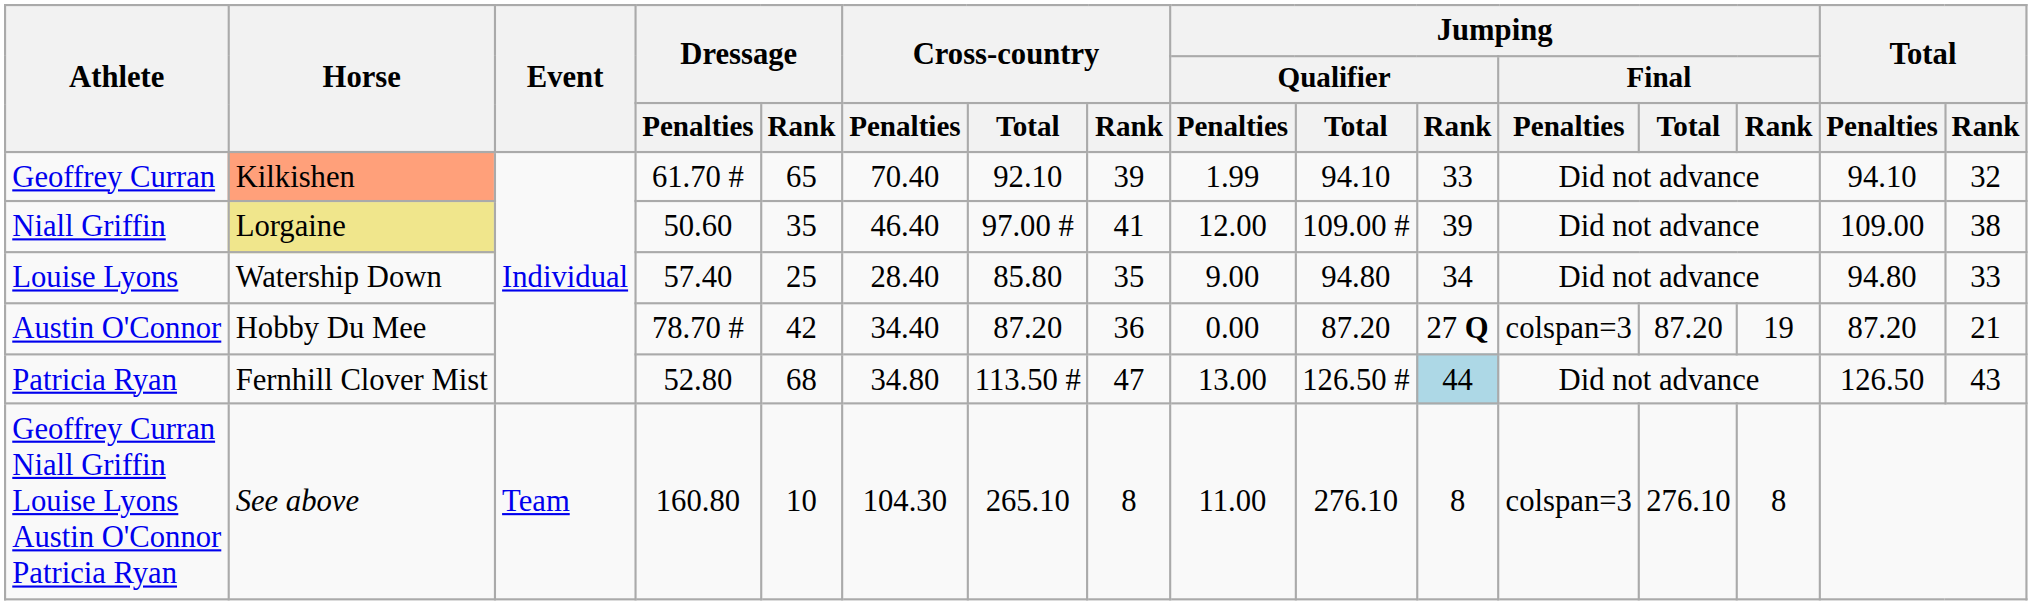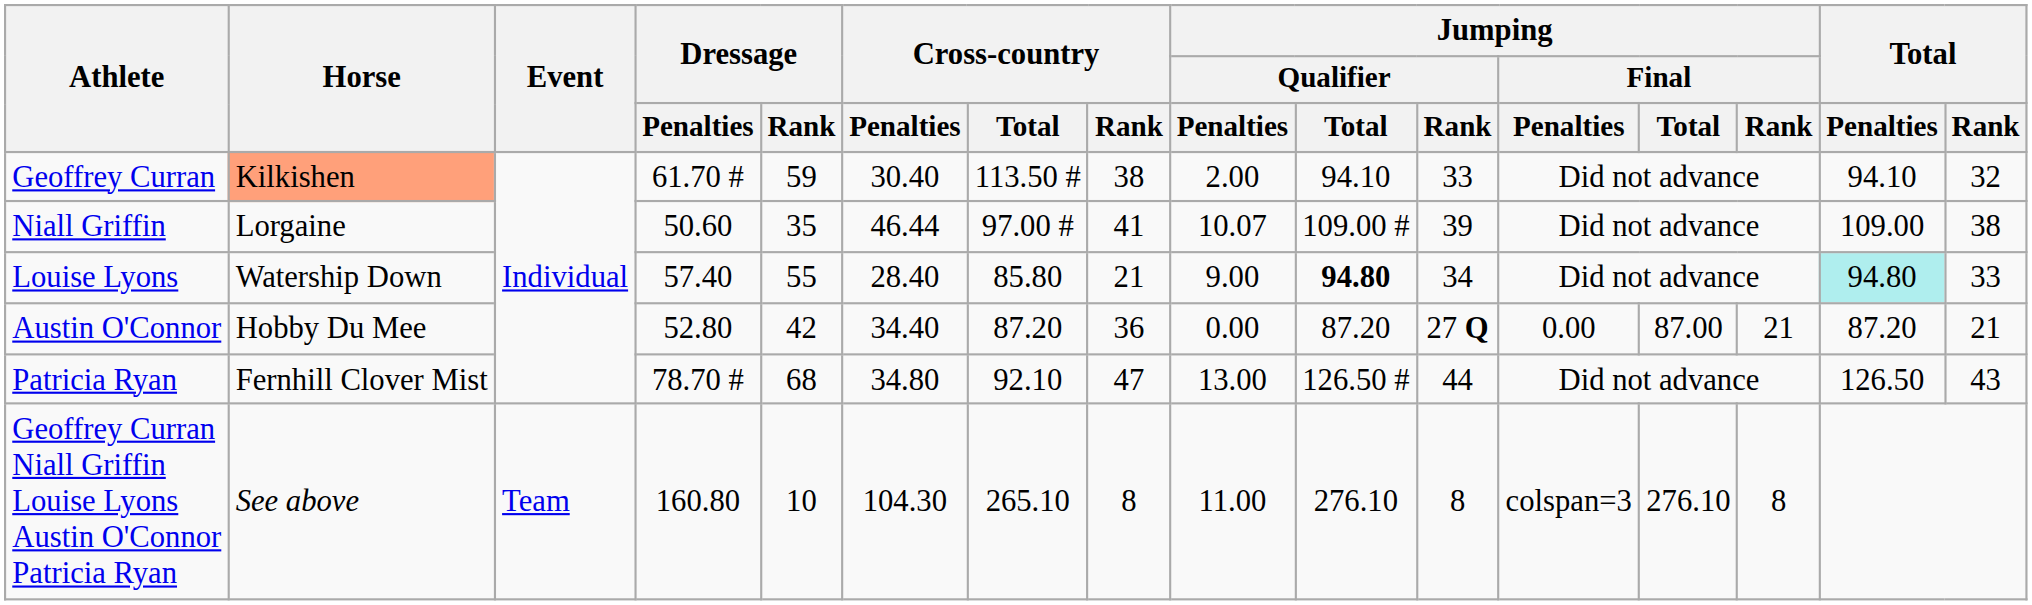(801, 176) 65 -> (801, 176) 59
(905, 176) 70.40 -> (905, 176) 30.40
(1028, 176) 92.10 -> (1028, 176) 113.50 #
(1129, 176) 39 -> (1129, 176) 38
(1232, 176) 1.99 -> (1232, 176) 2.00
(291, 227) khaki background -> (291, 227) no background
(905, 227) 46.40 -> (905, 227) 46.44
(1232, 227) 12.00 -> (1232, 227) 10.07
(801, 277) 25 -> (801, 277) 55
(1129, 277) 35 -> (1129, 277) 21
(1356, 277) normal -> (1356, 277) bold
(1882, 277) no background -> (1882, 277) paleturquoise background
(698, 328) 78.70 # -> (698, 328) 52.80
(1569, 328) colspan=3 -> (1569, 328) 0.00
(1688, 328) 87.20 -> (1688, 328) 87.00
(1779, 328) 19 -> (1779, 328) 21
(698, 378) 52.80 -> (698, 378) 78.70 #
(1028, 378) 113.50 # -> (1028, 378) 92.10
(1458, 378) lightblue background -> (1458, 378) no background
